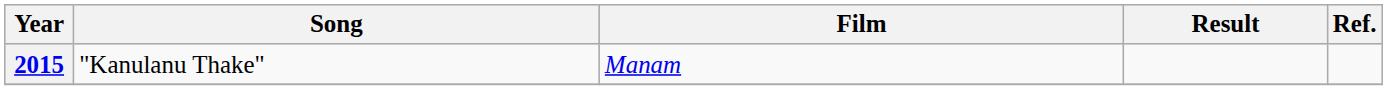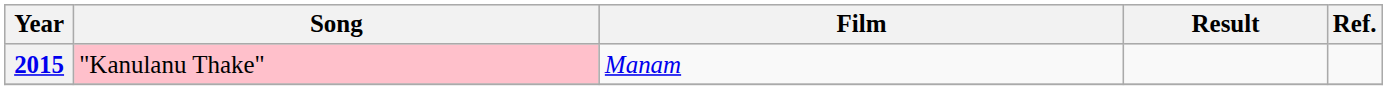(172, 63) no background -> (172, 63) pink background
